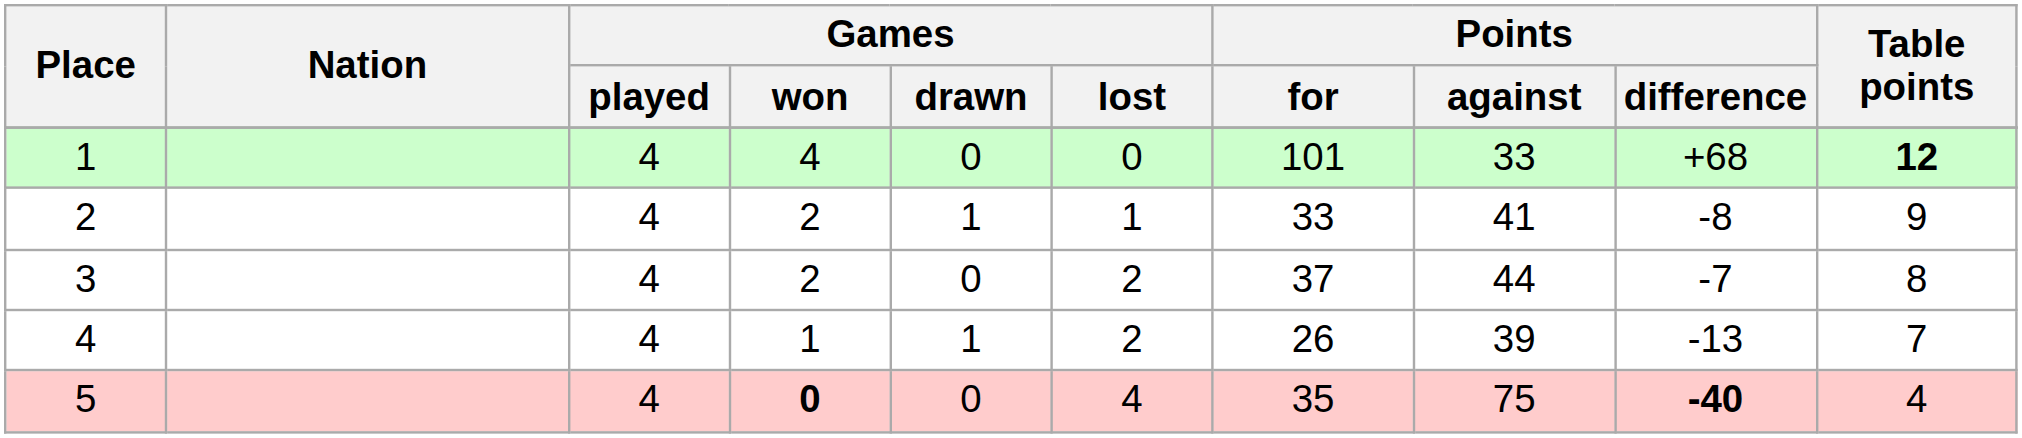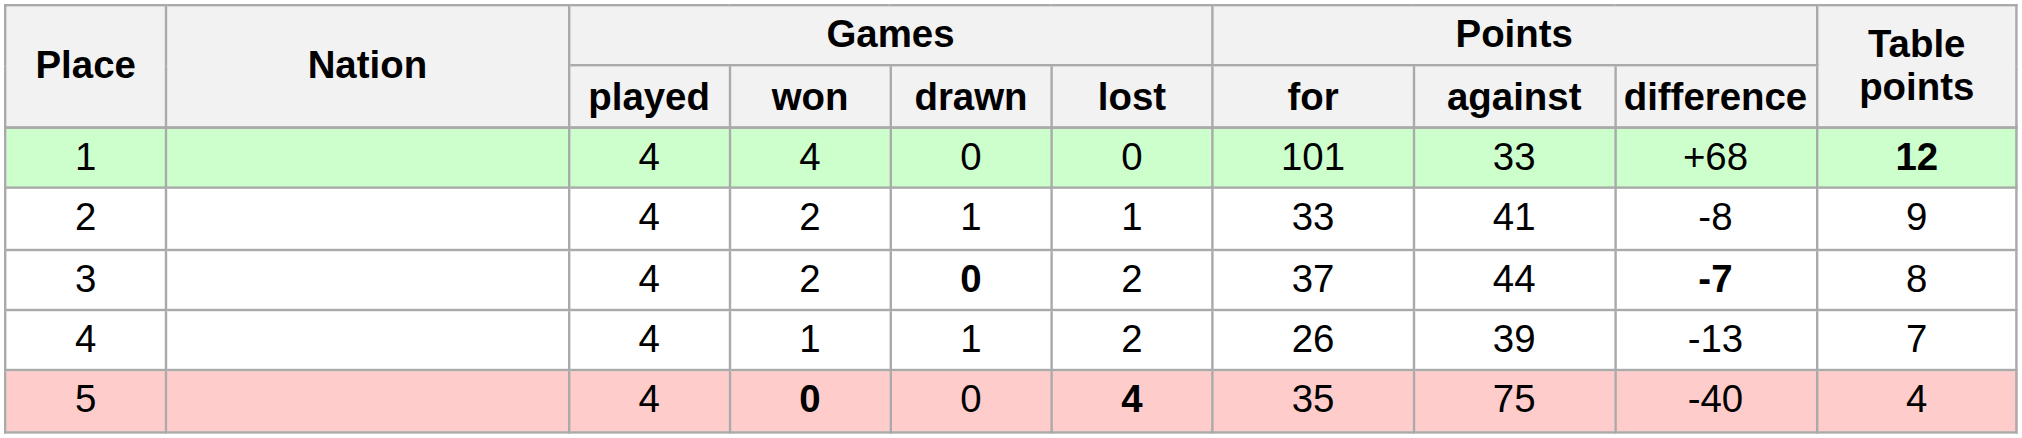(971, 278) normal -> (971, 278) bold
(1715, 278) normal -> (1715, 278) bold
(1132, 400) normal -> (1132, 400) bold
(1715, 400) bold -> (1715, 400) normal
